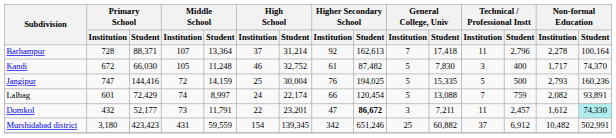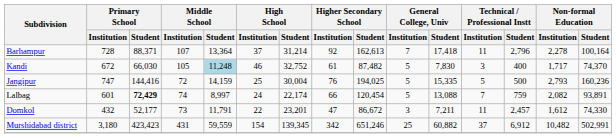(220, 66) no background -> (220, 66) lightblue background
(145, 96) normal -> (145, 96) bold
(370, 111) bold -> (370, 111) normal
(595, 111) paleturquoise background -> (595, 111) no background
